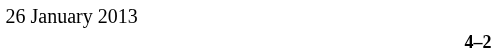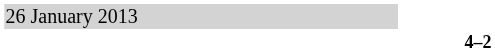(72, 16) no background -> (72, 16) lightgrey background
